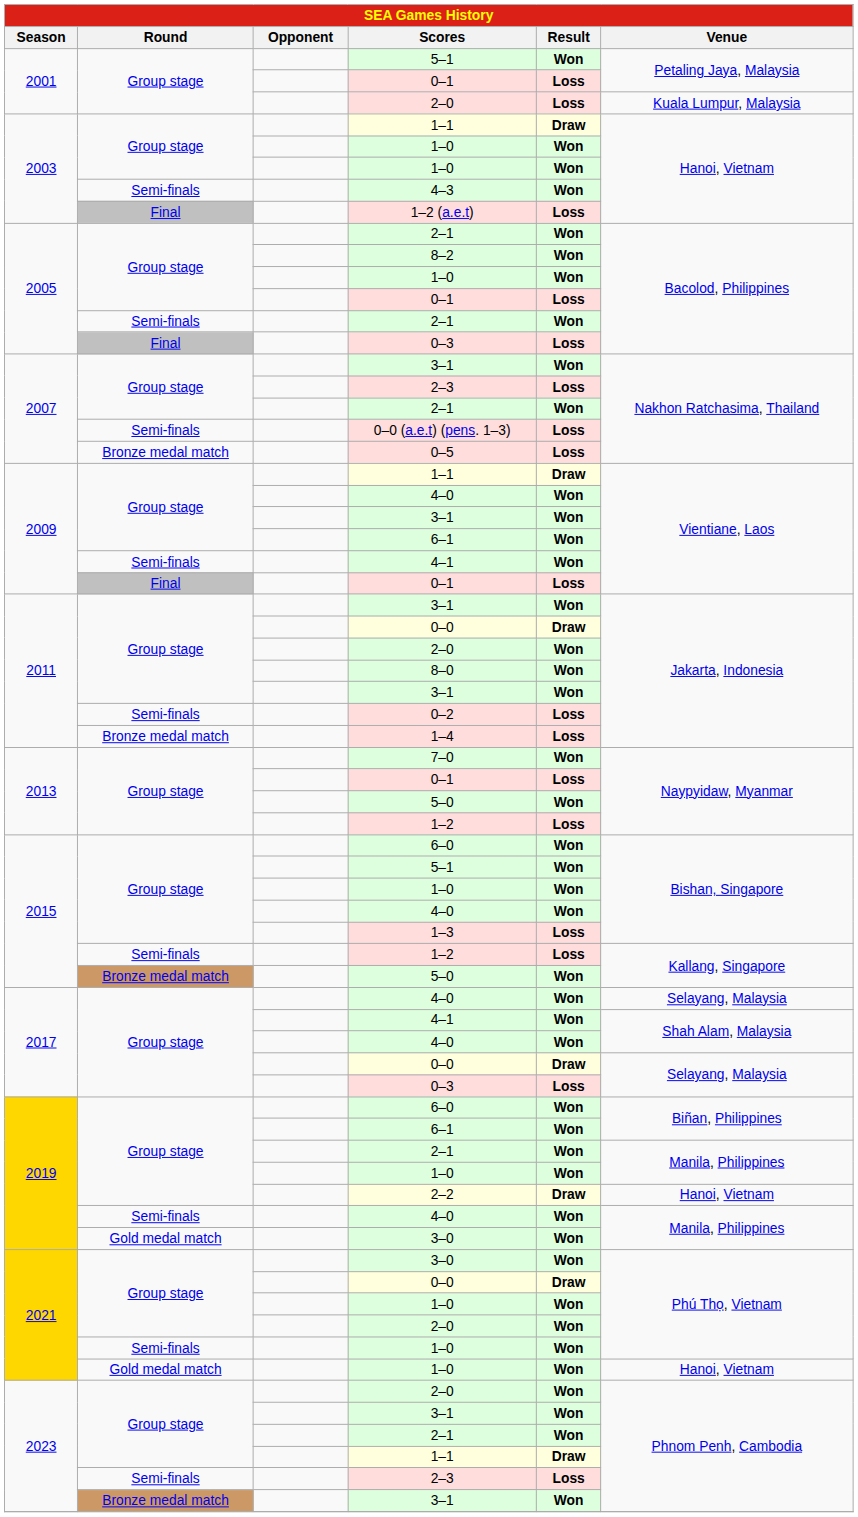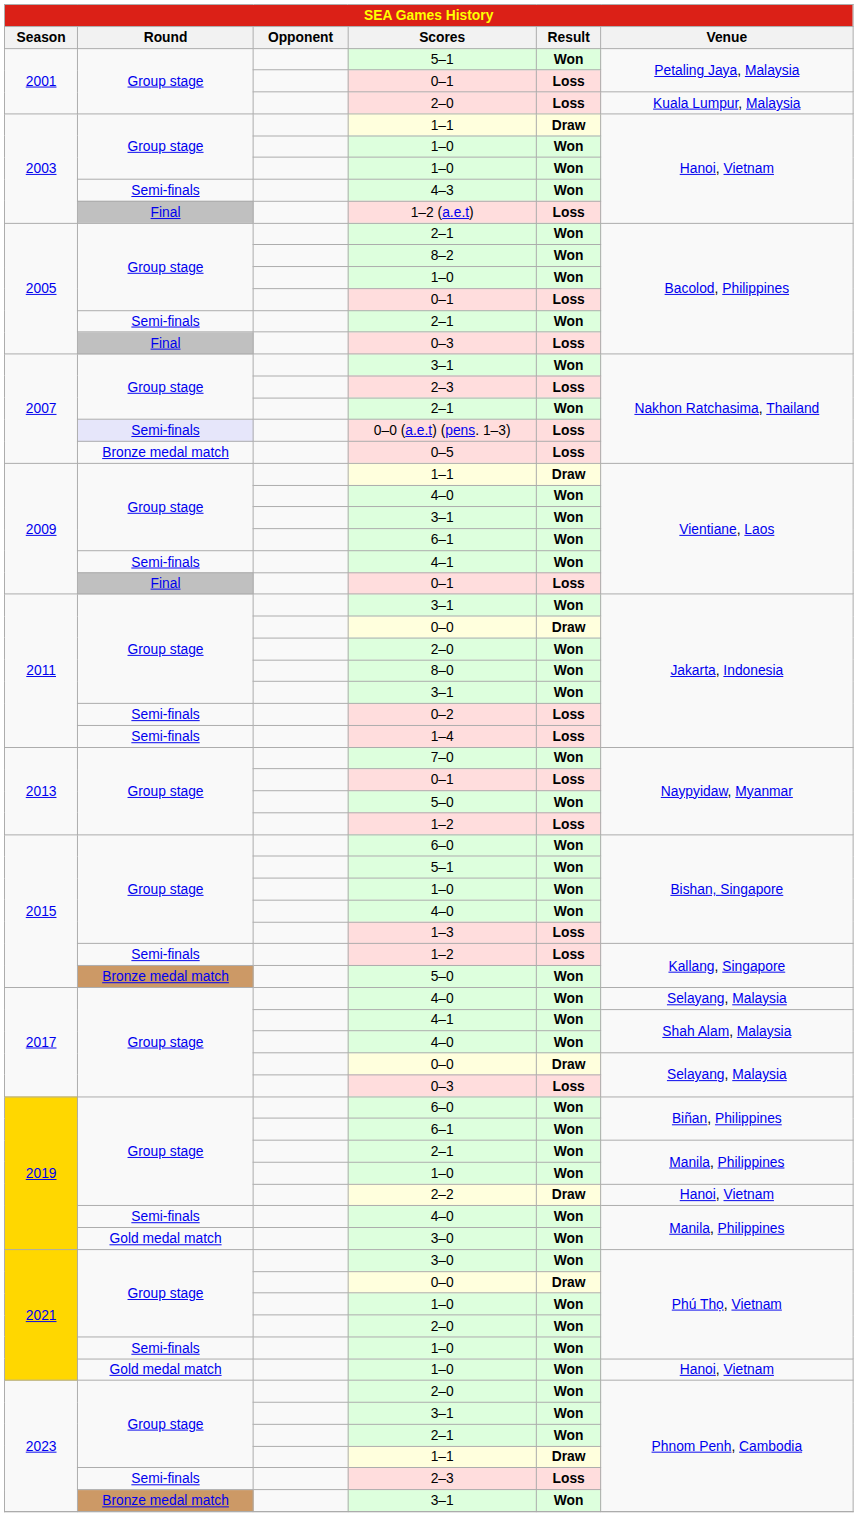(166, 431) no background -> (166, 431) lavender background
(166, 737) Bronze medal match -> (166, 737) Semi-finals
